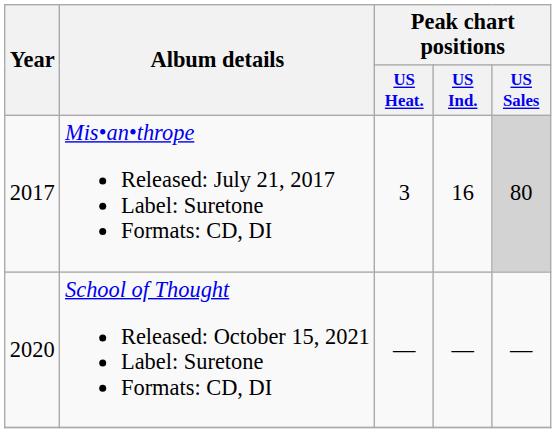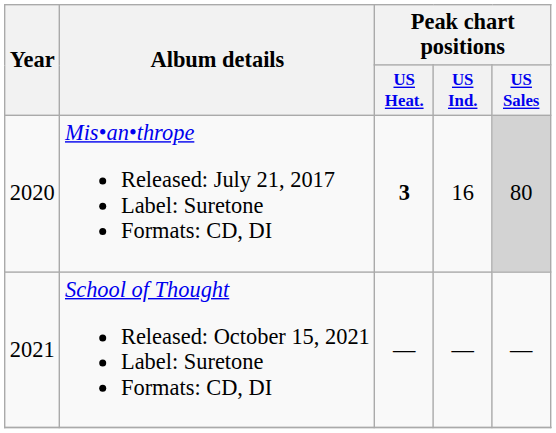(32, 193) 2017 -> (32, 193) 2020
(404, 193) normal -> (404, 193) bold
(32, 349) 2020 -> (32, 349) 2021
